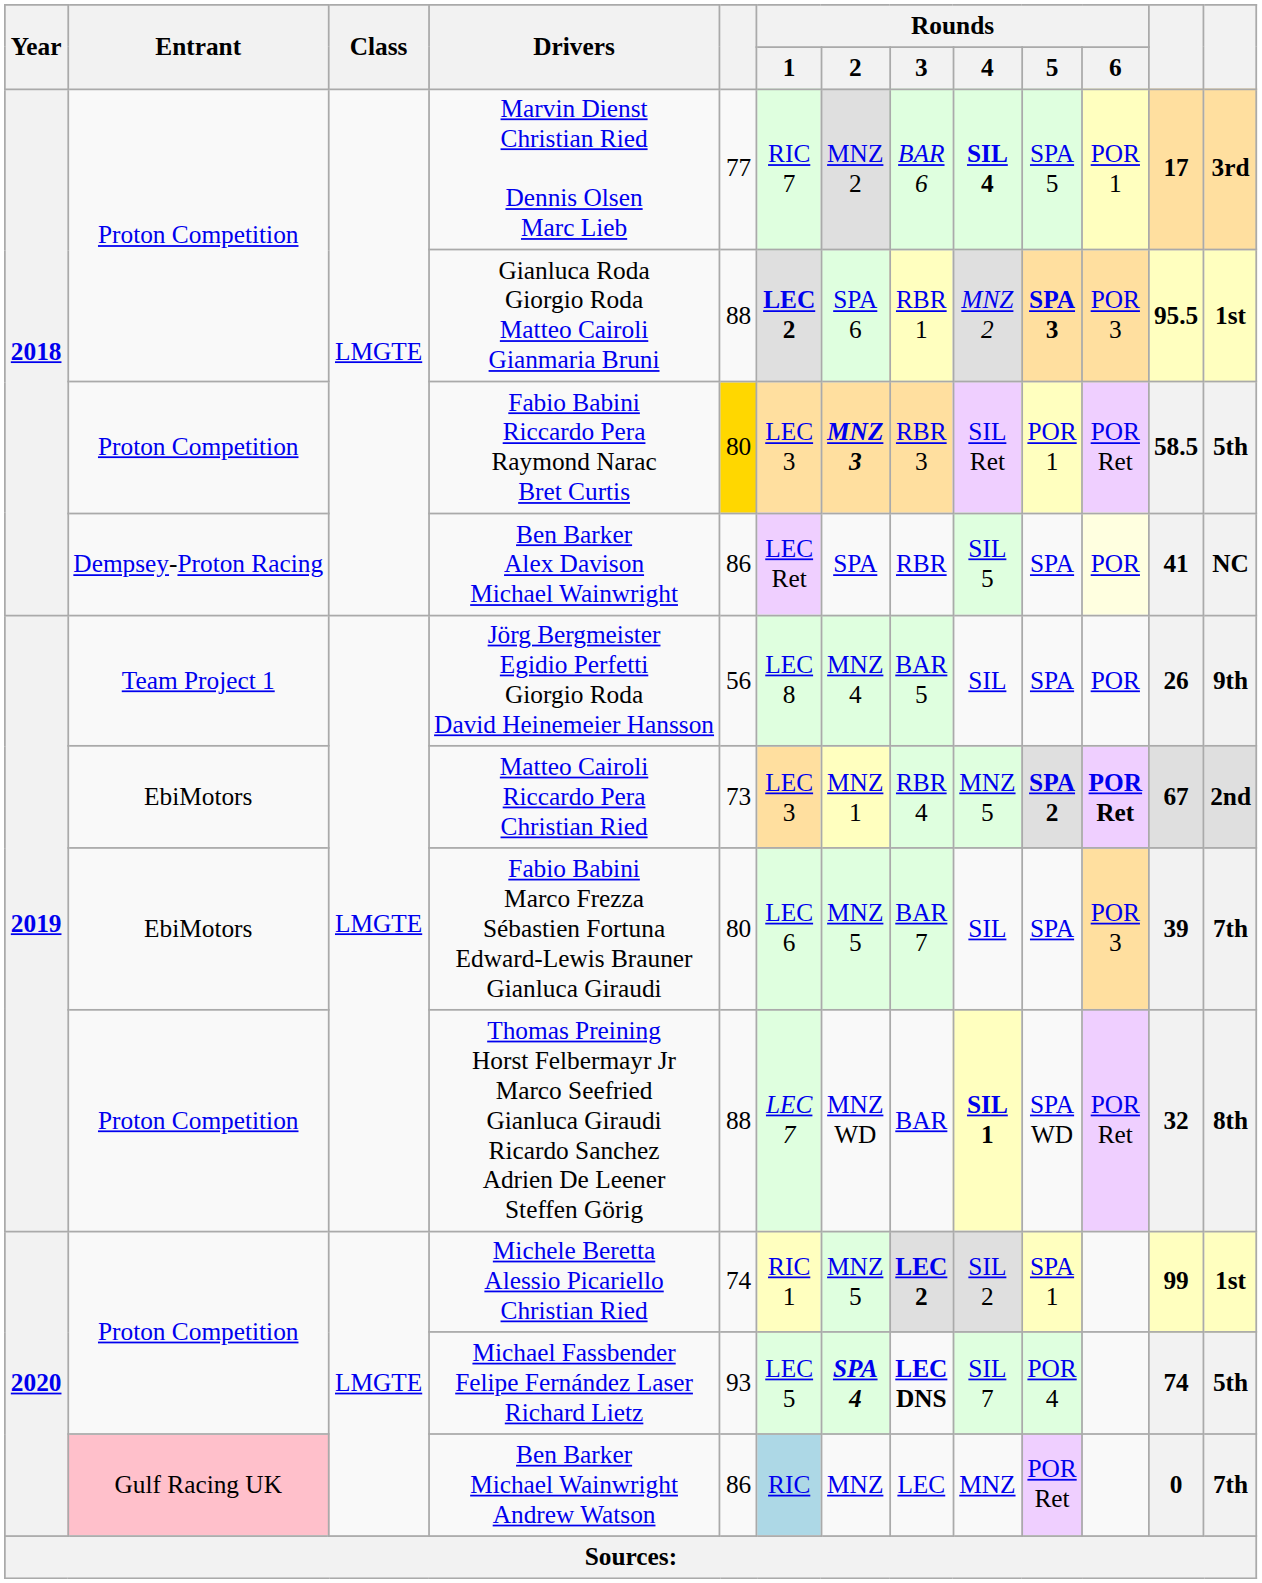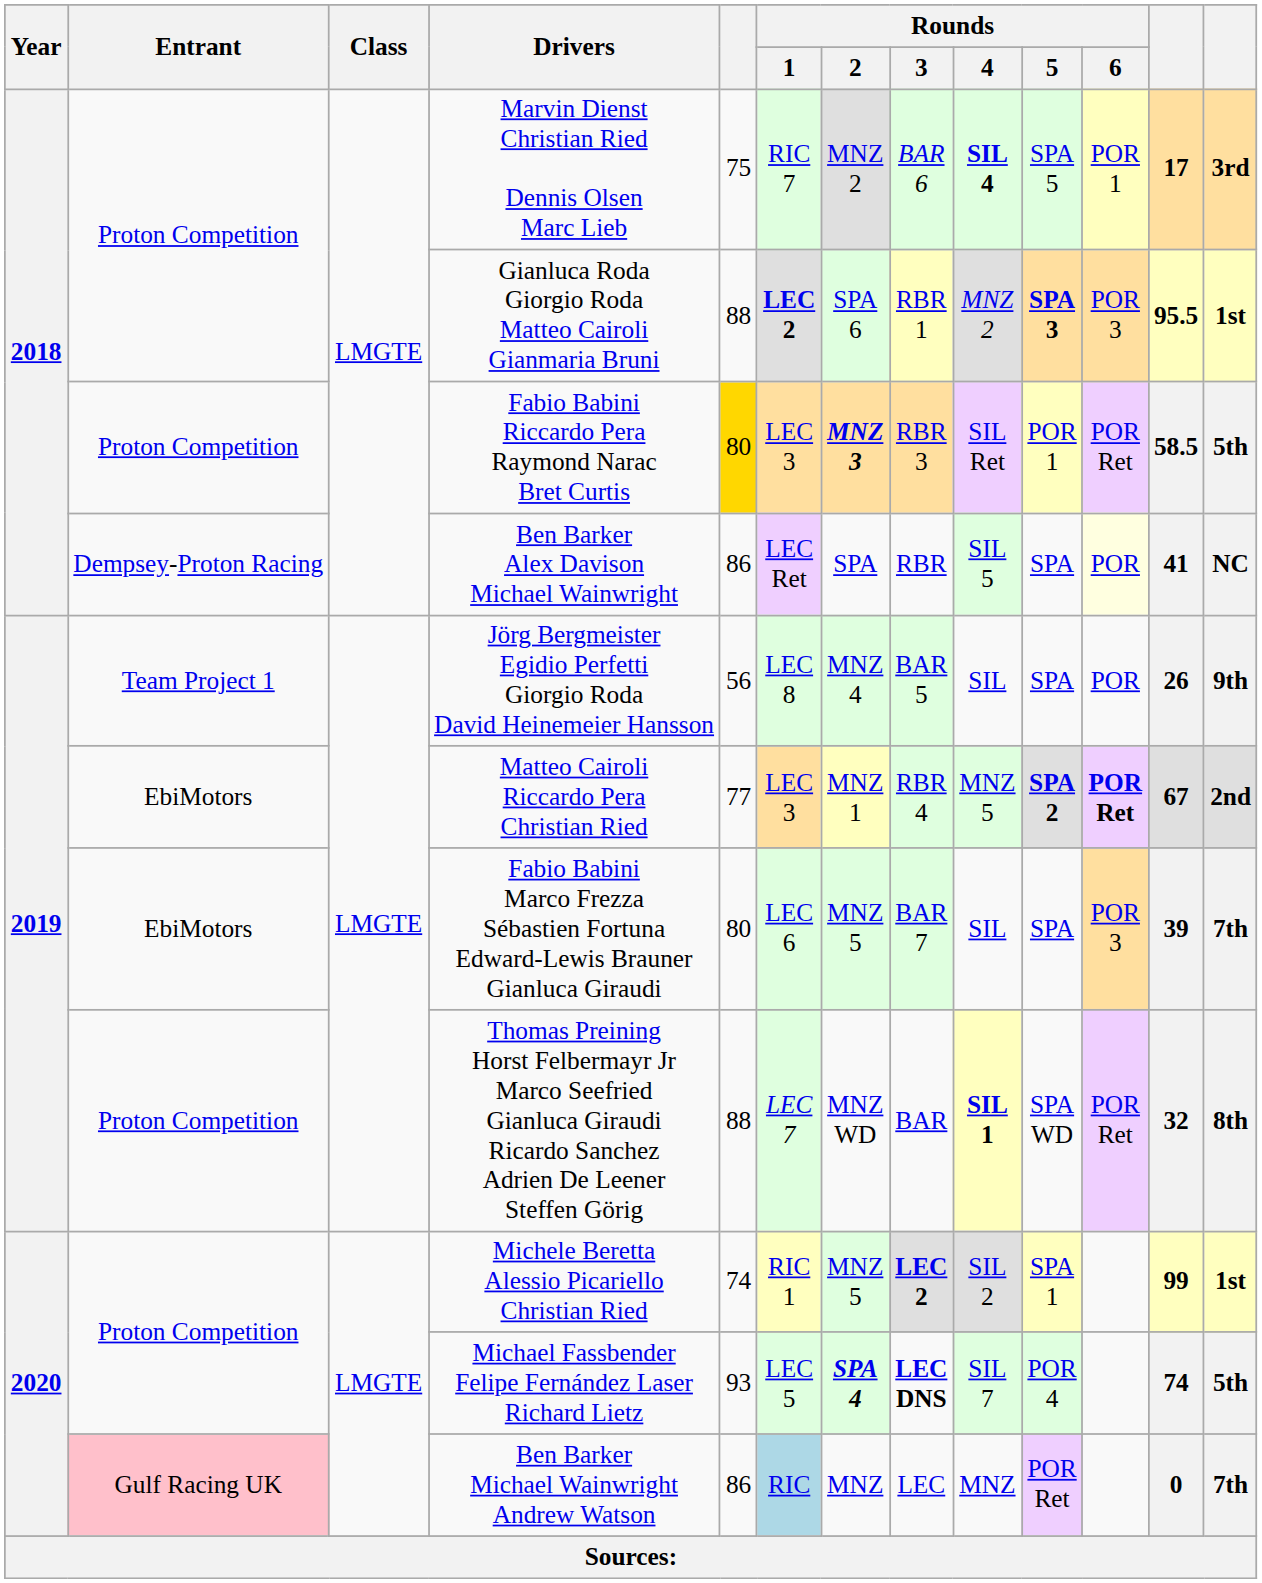(739, 169) 77 -> (739, 169) 75
(739, 797) 73 -> (739, 797) 77
